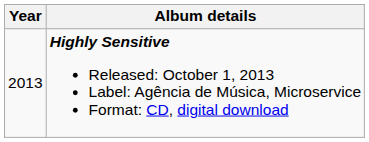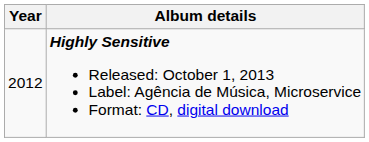(25, 83) 2013 -> (25, 83) 2012
